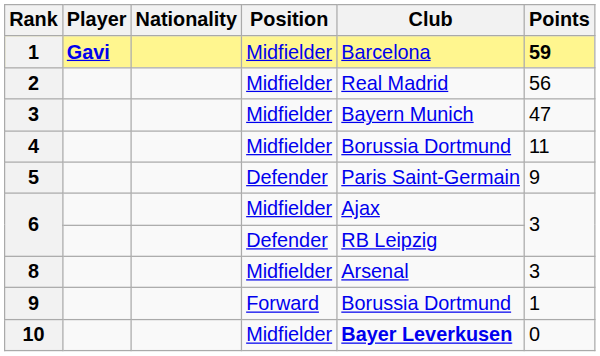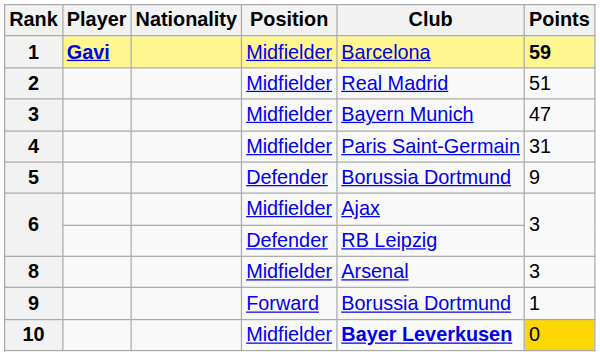(540, 83) 56 -> (540, 83) 51
(426, 146) Borussia Dortmund -> (431, 146) Paris Saint-Germain
(539, 146) 11 -> (540, 146) 31
(431, 177) Paris Saint-Germain -> (426, 177) Borussia Dortmund
(535, 334) no background -> (535, 334) gold background
